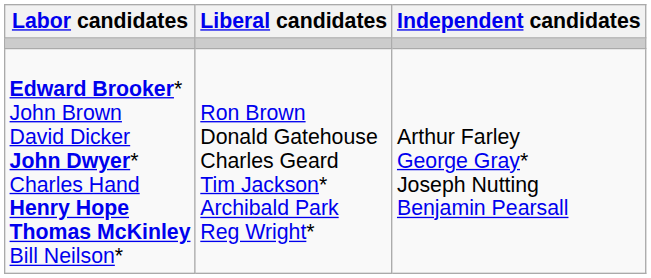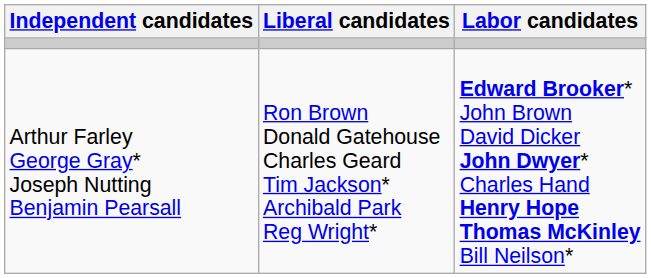columns swapped: (100, 21) <-> (519, 21)
